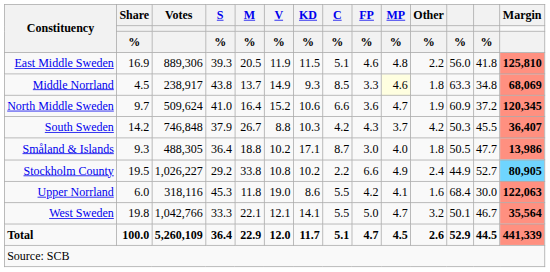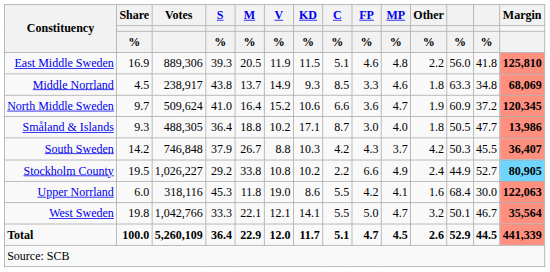(400, 85) lightyellow background -> (400, 85) no background
rows swapped: (68, 149) <-> (79, 127)
